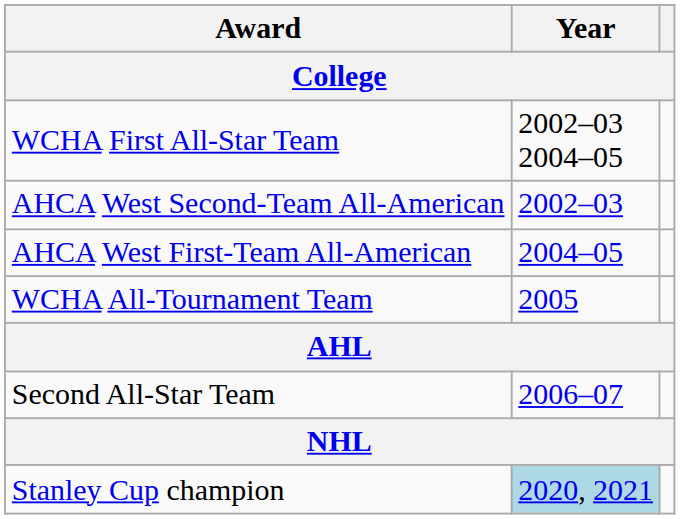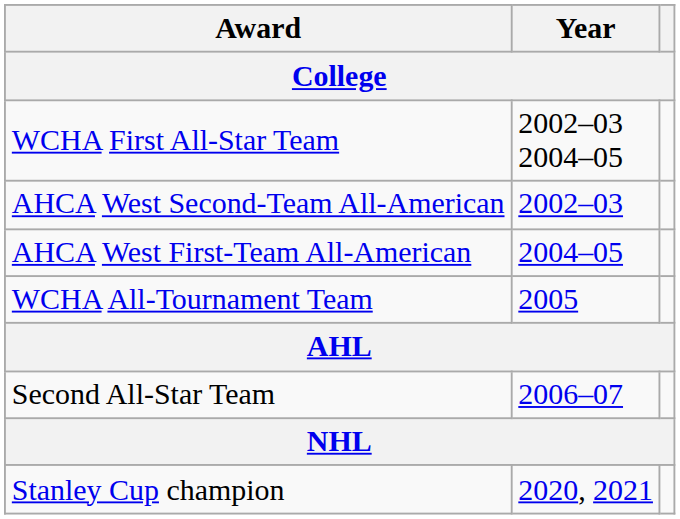(586, 488) lightblue background -> (586, 488) no background
